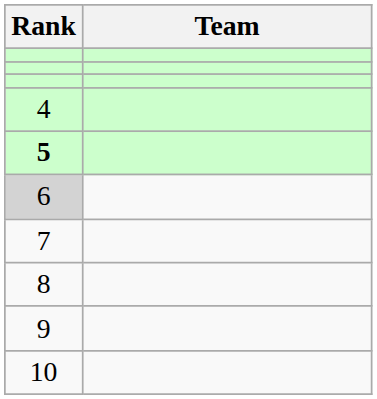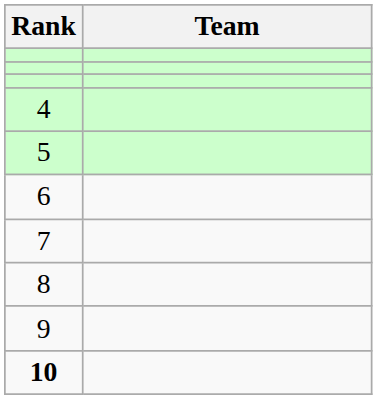(44, 152) bold -> (44, 152) normal
(44, 196) lightgrey background -> (44, 196) no background
(44, 372) normal -> (44, 372) bold
